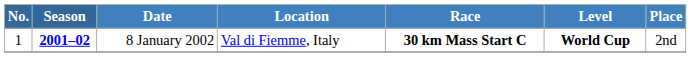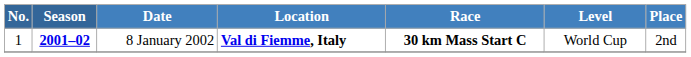(280, 40) normal -> (284, 40) bold
(595, 40) bold -> (595, 40) normal
